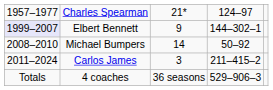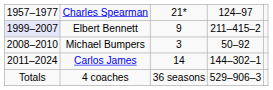(235, 28) 144–302–1 -> (235, 28) 211–415–2
(179, 45) 14 -> (179, 45) 3
(179, 61) 3 -> (179, 61) 14
(235, 61) 211–415–2 -> (235, 61) 144–302–1
